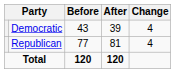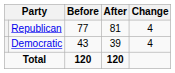rows swapped: (37, 44) <-> (37, 28)
